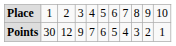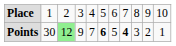(66, 32) no background -> (66, 32) lightgreen background
(103, 32) normal -> (103, 32) bold
(126, 32) normal -> (126, 32) bold
